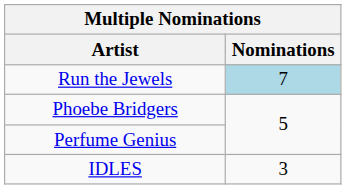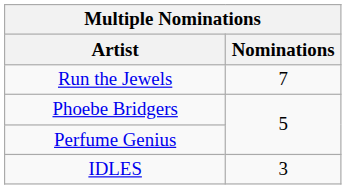(283, 79) lightblue background -> (283, 79) no background
